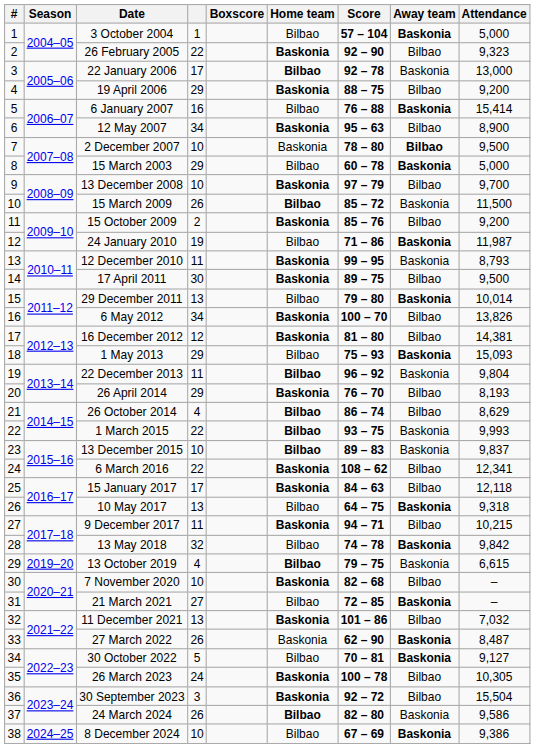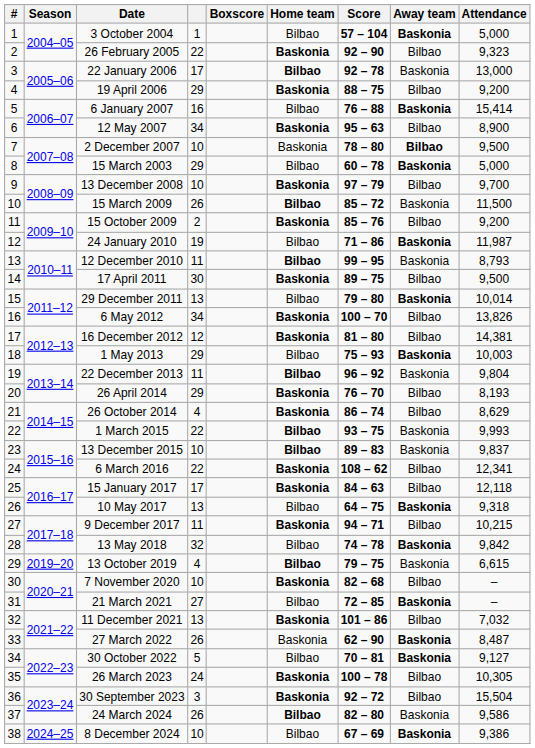(302, 260) Baskonia -> (302, 260) Bilbao
(494, 355) 15,093 -> (494, 355) 10,003
(302, 412) Bilbao -> (302, 412) Baskonia
